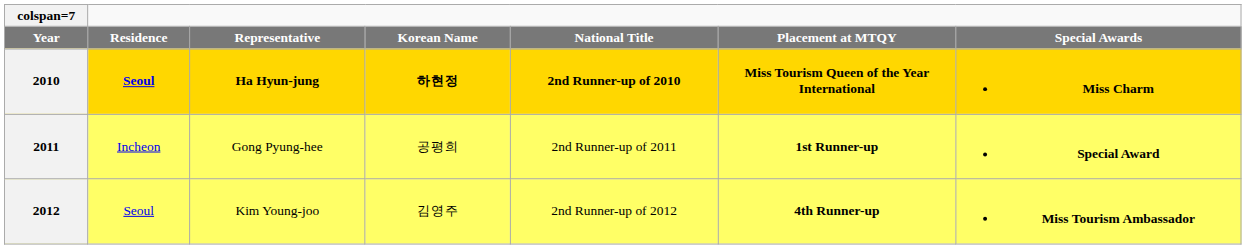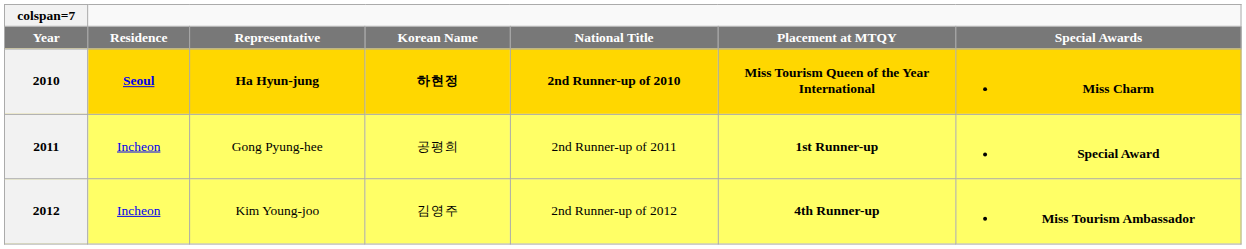(139, 210) Seoul -> (139, 210) Incheon
